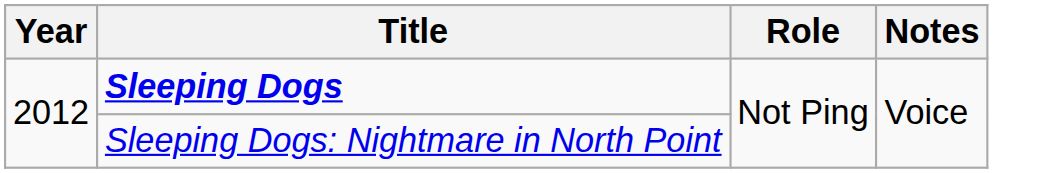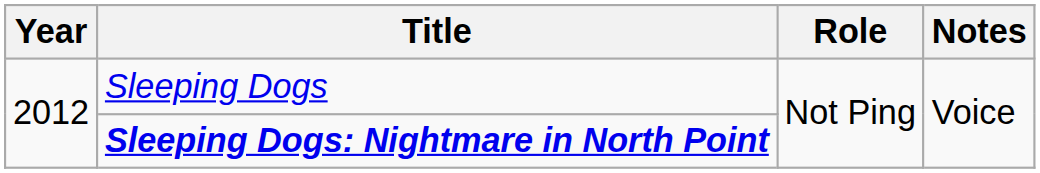(224, 85) bold -> (216, 85) normal
(413, 140) normal -> (437, 140) bold
